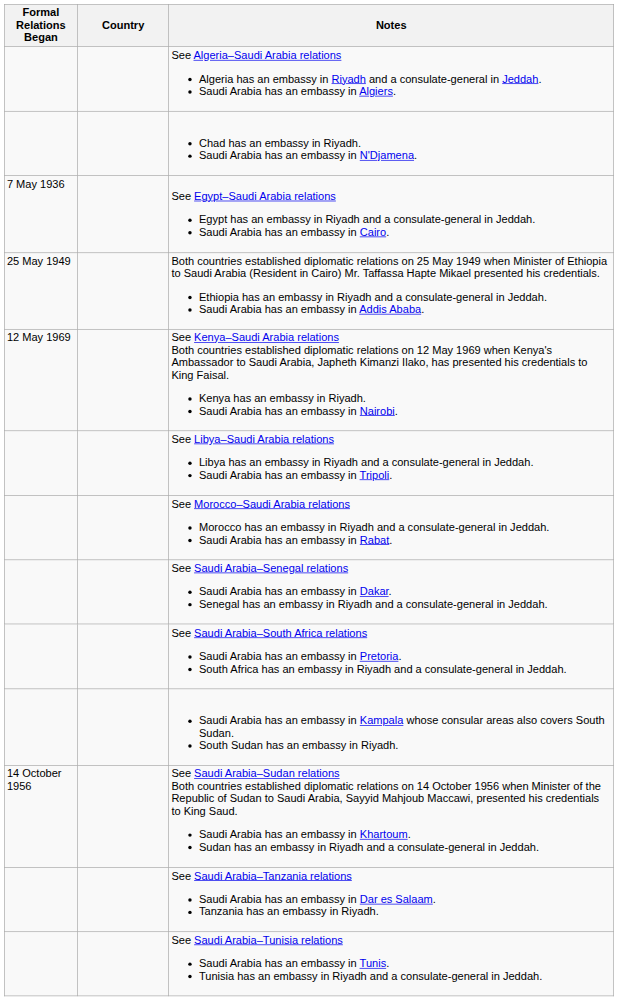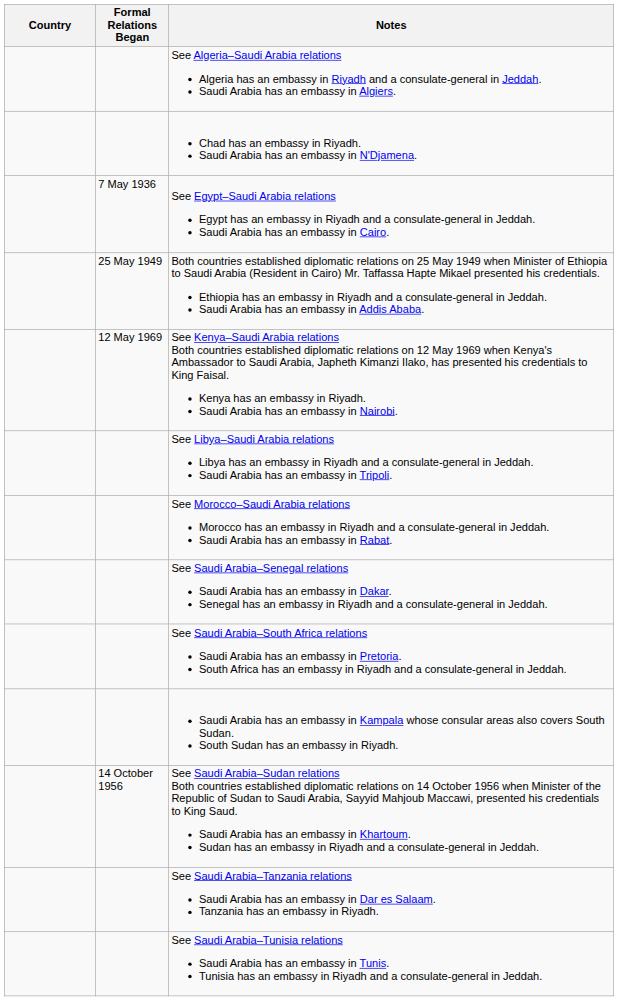columns swapped: (123, 25) <-> (41, 25)
